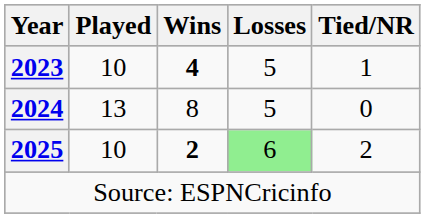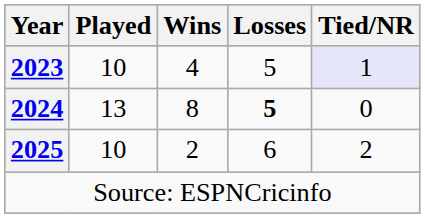(192, 66) bold -> (192, 66) normal
(366, 66) no background -> (366, 66) lavender background
(270, 108) normal -> (270, 108) bold
(192, 150) bold -> (192, 150) normal
(270, 150) lightgreen background -> (270, 150) no background
